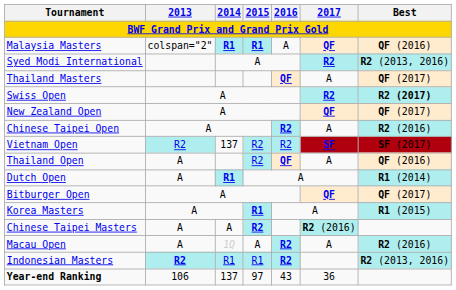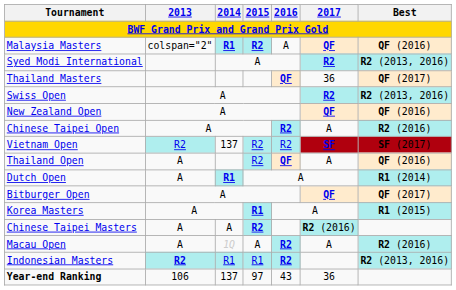(257, 45) R1 -> (257, 45) R2
(329, 78) A -> (329, 78) 36
(405, 95) R2 (2017) -> (405, 95) R2 (2013, 2016)
(405, 111) QF (2017) -> (405, 111) QF (2016)
